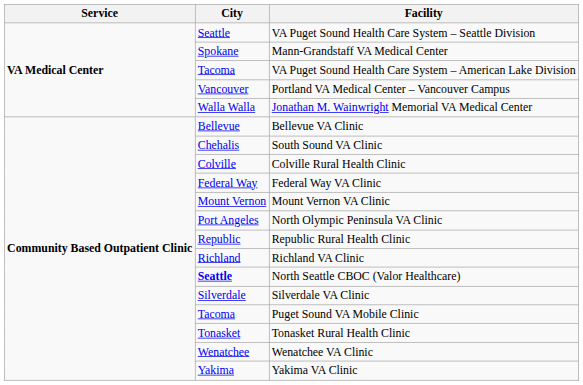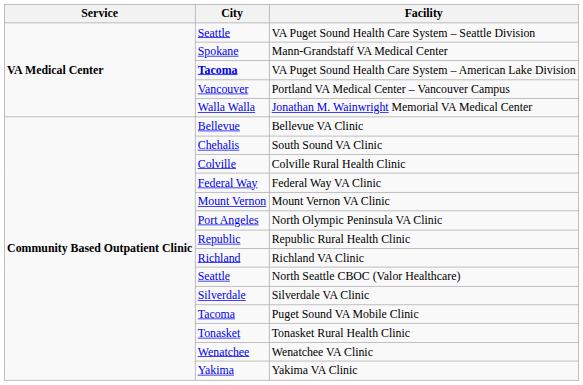(216, 70) normal -> (218, 70) bold
(215, 276) bold -> (214, 276) normal
